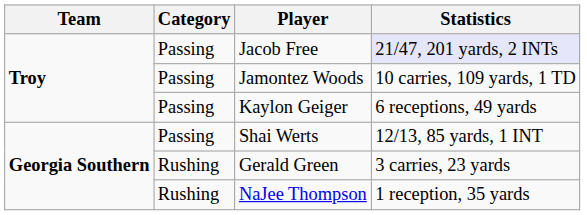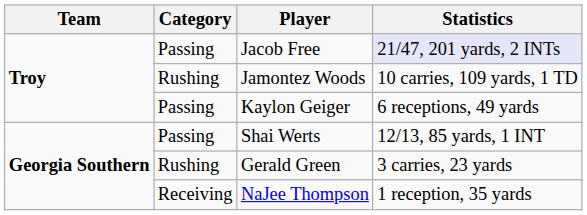(186, 77) Passing -> (189, 77) Rushing
(189, 194) Rushing -> (195, 194) Receiving
